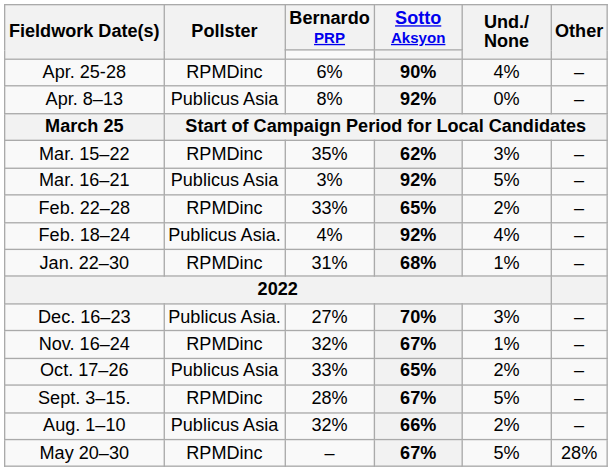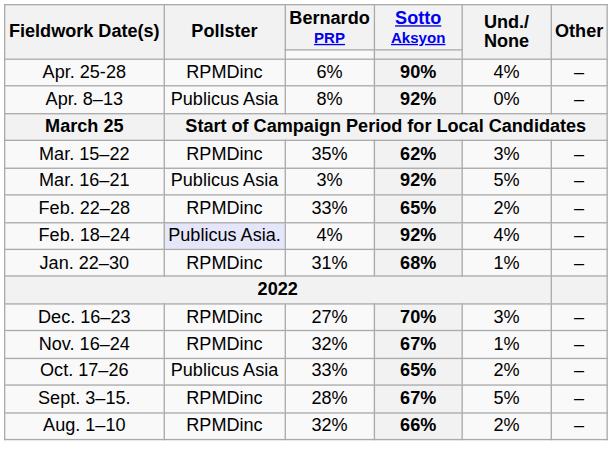(224, 235) no background -> (224, 235) lavender background
(224, 316) Publicus Asia. -> (224, 316) RPMDinc
(224, 425) Publicus Asia -> (224, 425) RPMDinc
- row: (84, 452)
